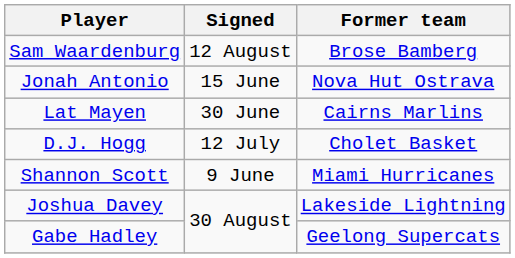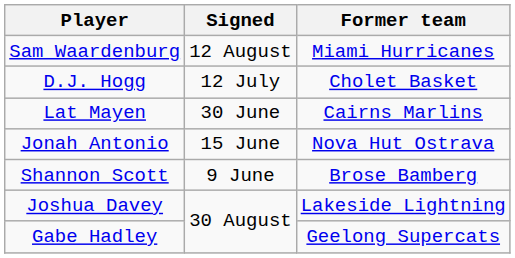(403, 51) Brose Bamberg -> (403, 51) Miami Hurricanes
rows swapped: (95, 82) <-> (95, 144)
(403, 175) Miami Hurricanes -> (403, 175) Brose Bamberg
